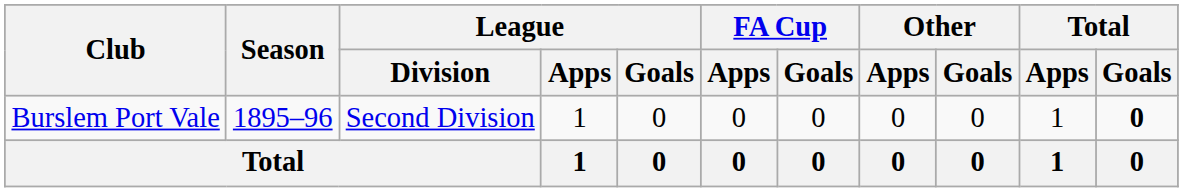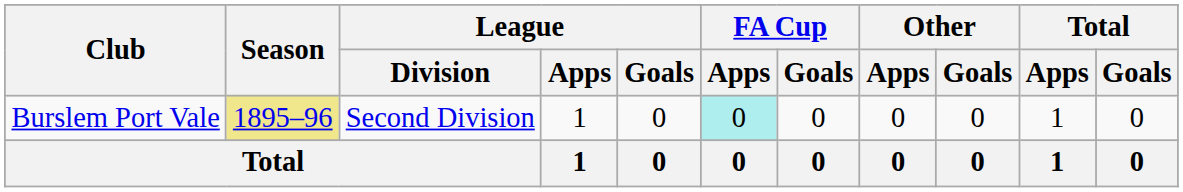(283, 117) no background -> (283, 117) khaki background
(739, 117) no background -> (739, 117) paleturquoise background
(1137, 117) bold -> (1137, 117) normal
